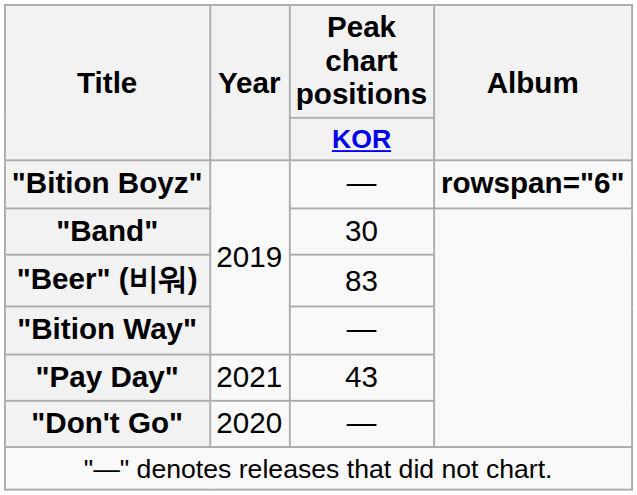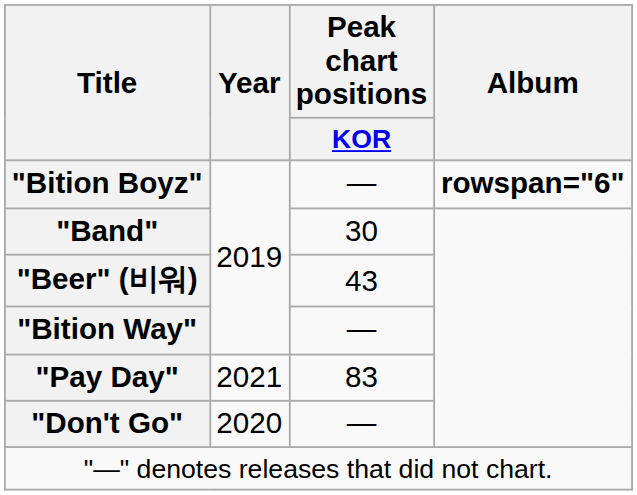(362, 280) 83 -> (362, 280) 43
(362, 376) 43 -> (362, 376) 83
